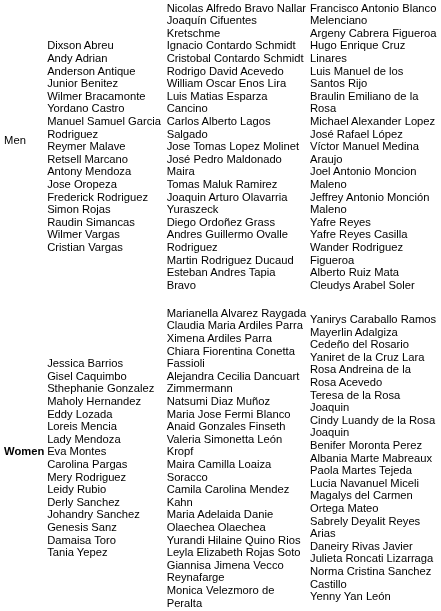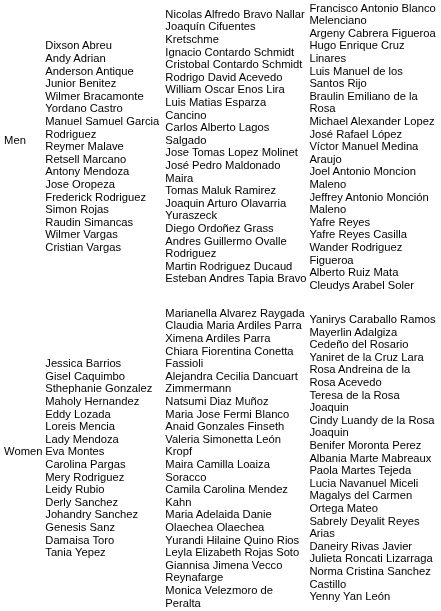(24, 451) bold -> (23, 451) normal
